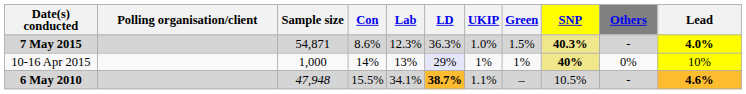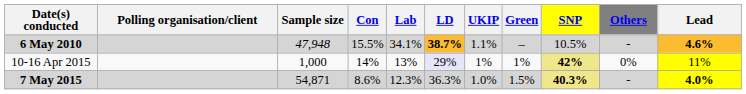rows swapped: (51, 44) <-> (51, 80)
(570, 62) 40% -> (570, 62) 42%
(699, 62) 10% -> (699, 62) 11%
